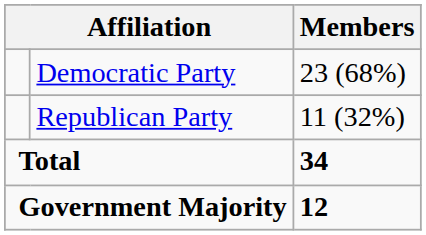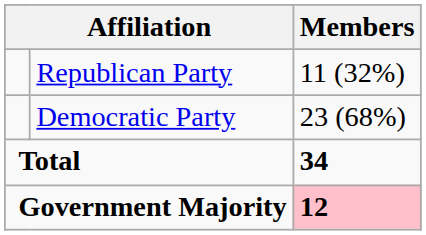rows swapped: (136, 71) <-> (134, 116)
(314, 206) no background -> (314, 206) pink background
